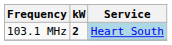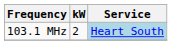(76, 31) bold -> (76, 31) normal
